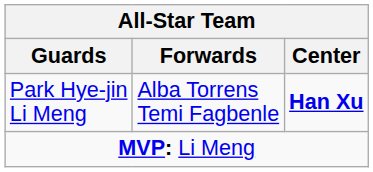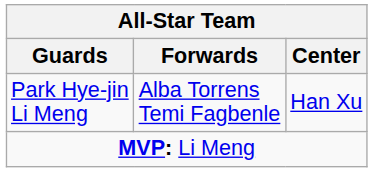(326, 102) bold -> (326, 102) normal
